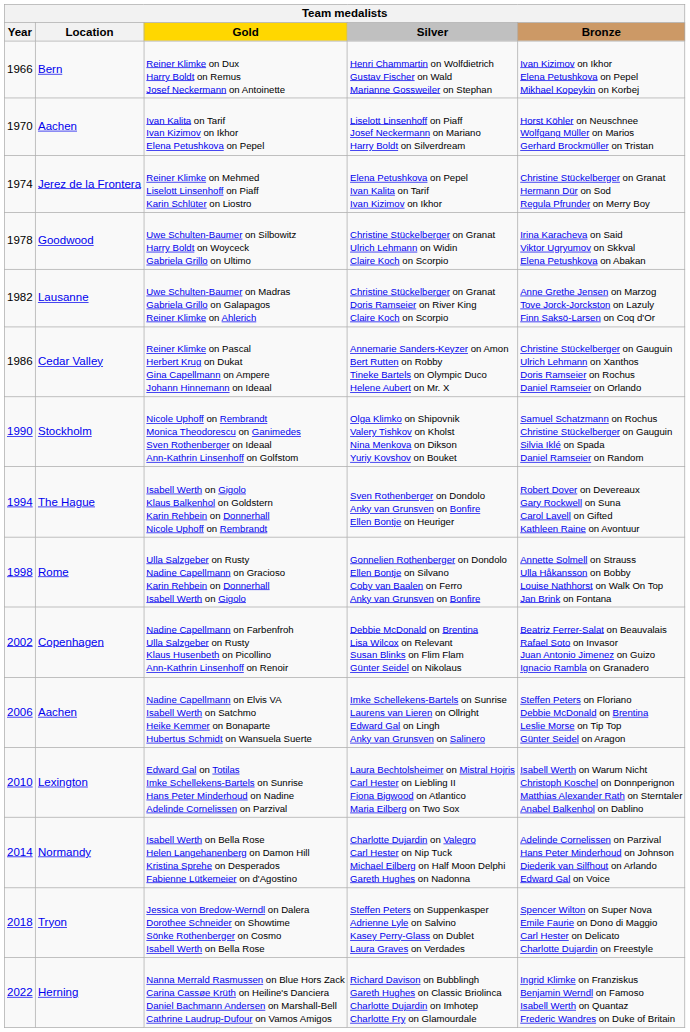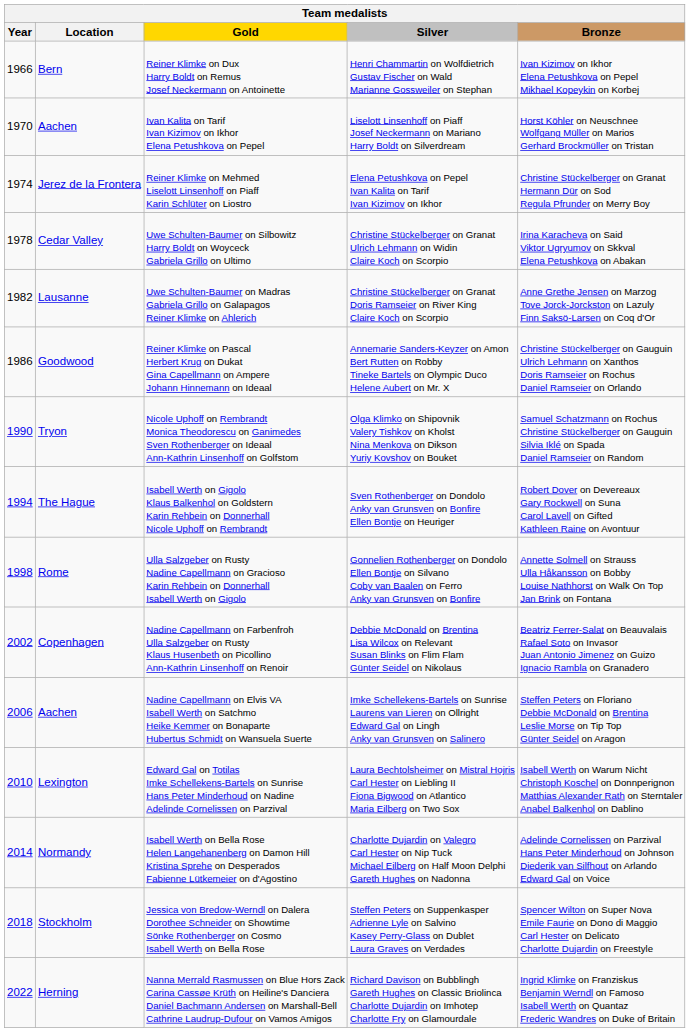(66, 241) Goodwood -> (71, 241) Cedar Valley
(71, 361) Cedar Valley -> (66, 361) Goodwood
(65, 431) Stockholm -> (52, 431) Tryon
(52, 922) Tryon -> (65, 922) Stockholm
